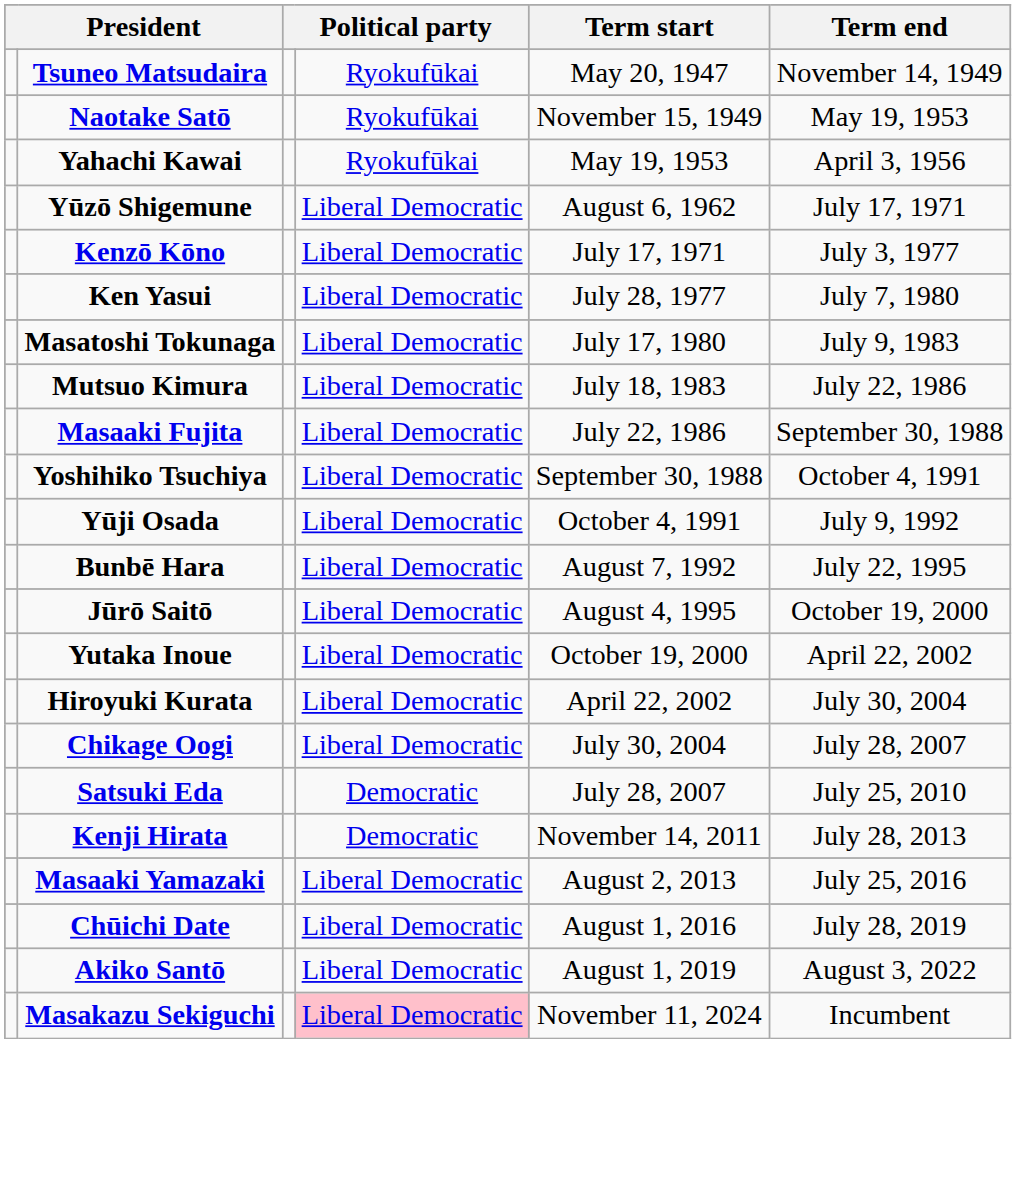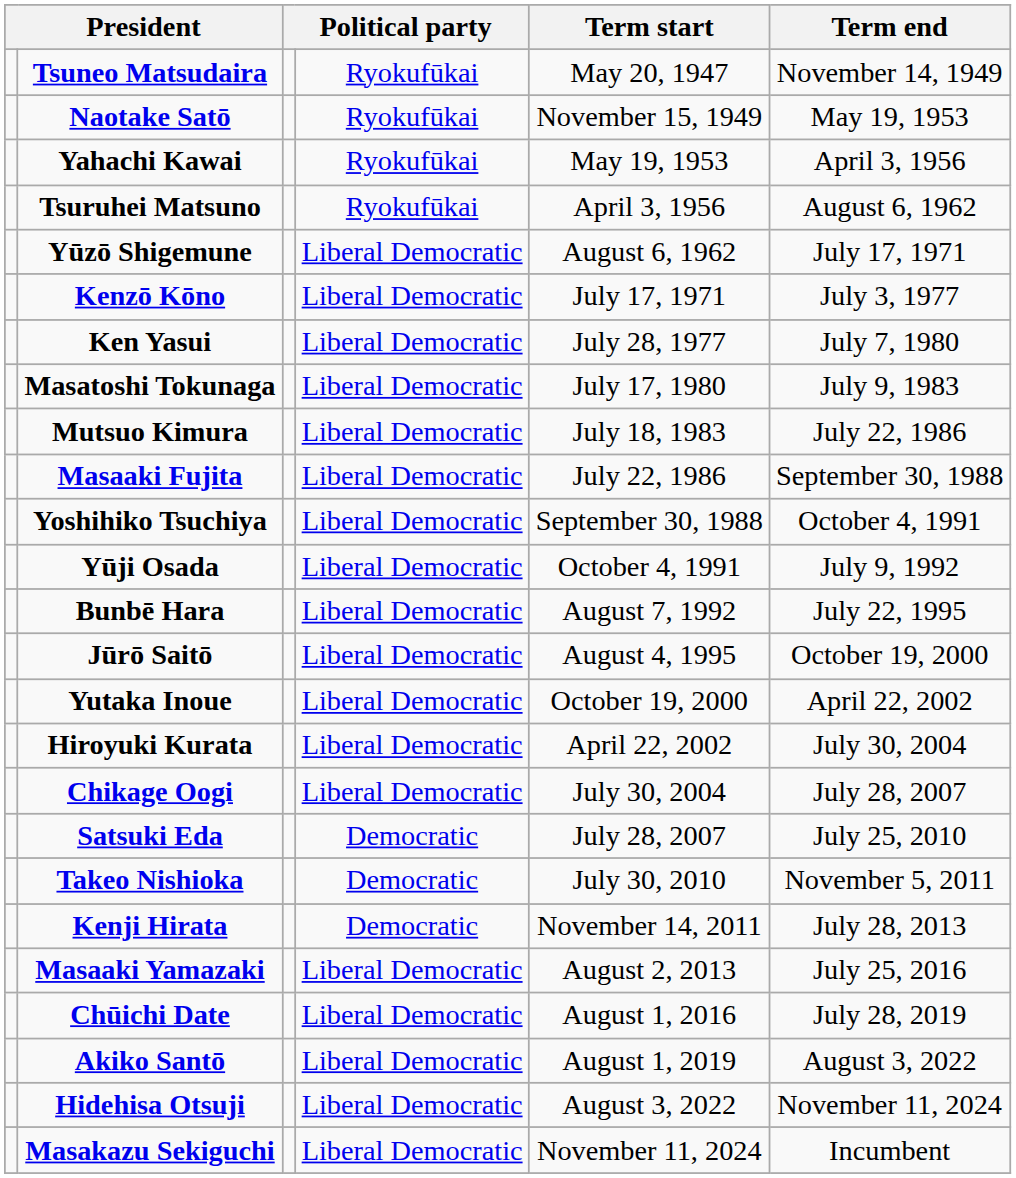+ row: (150, 206)
+ row: (150, 880)
+ row: (150, 1104)
(412, 1015) pink background -> (412, 1149) no background
